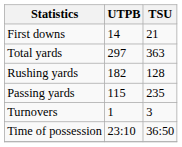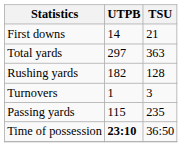rows swapped: (41, 92) <-> (32, 112)
(122, 131) normal -> (122, 131) bold
